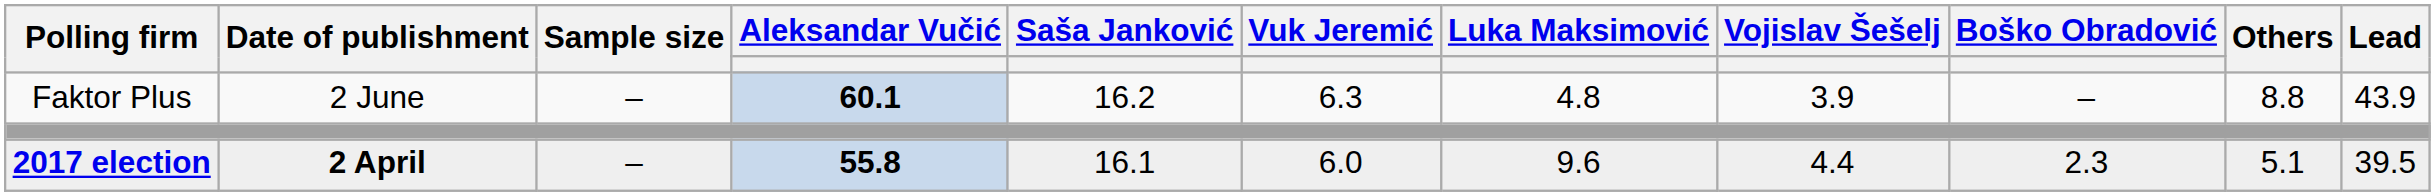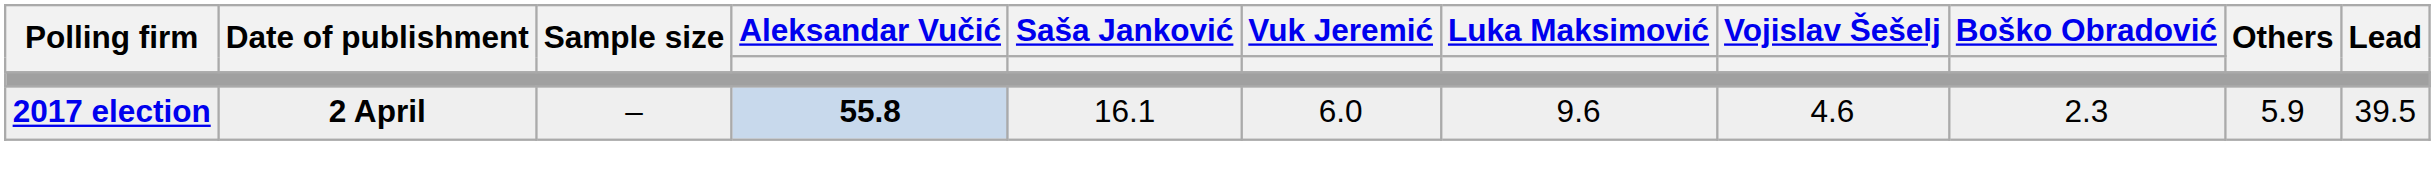- row: (112, 97)
(1832, 164) 4.4 -> (1832, 112) 4.6
(2283, 164) 5.1 -> (2283, 112) 5.9
